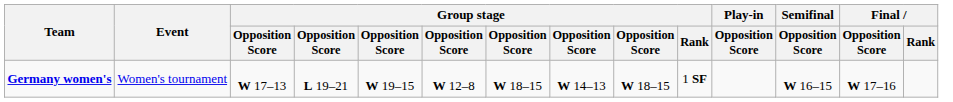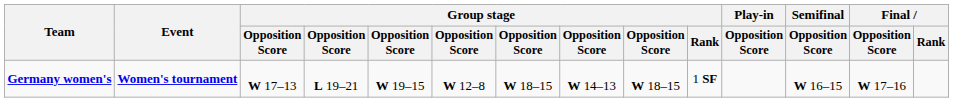(172, 79) normal -> (177, 79) bold
